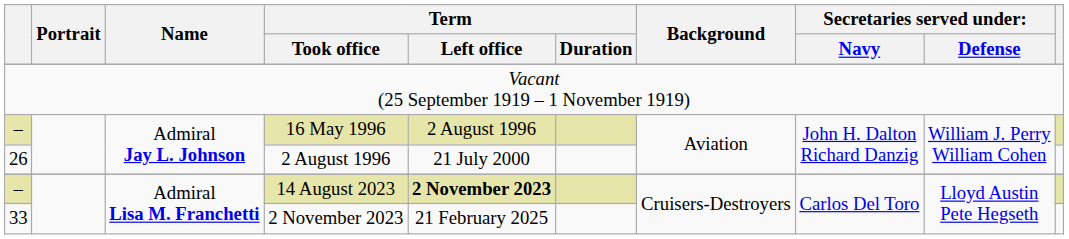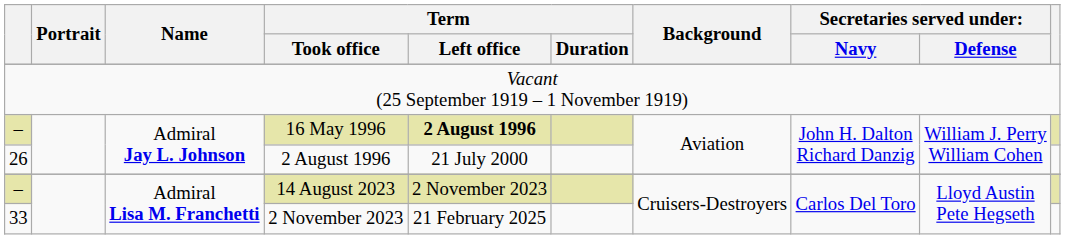(481, 129) normal -> (480, 129) bold
(481, 188) bold -> (480, 188) normal
